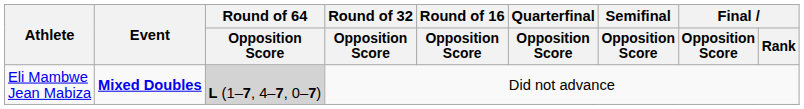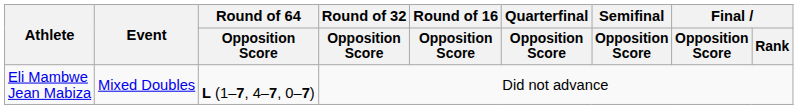(150, 85) bold -> (147, 85) normal
(265, 93) lightgrey background -> (258, 93) no background
